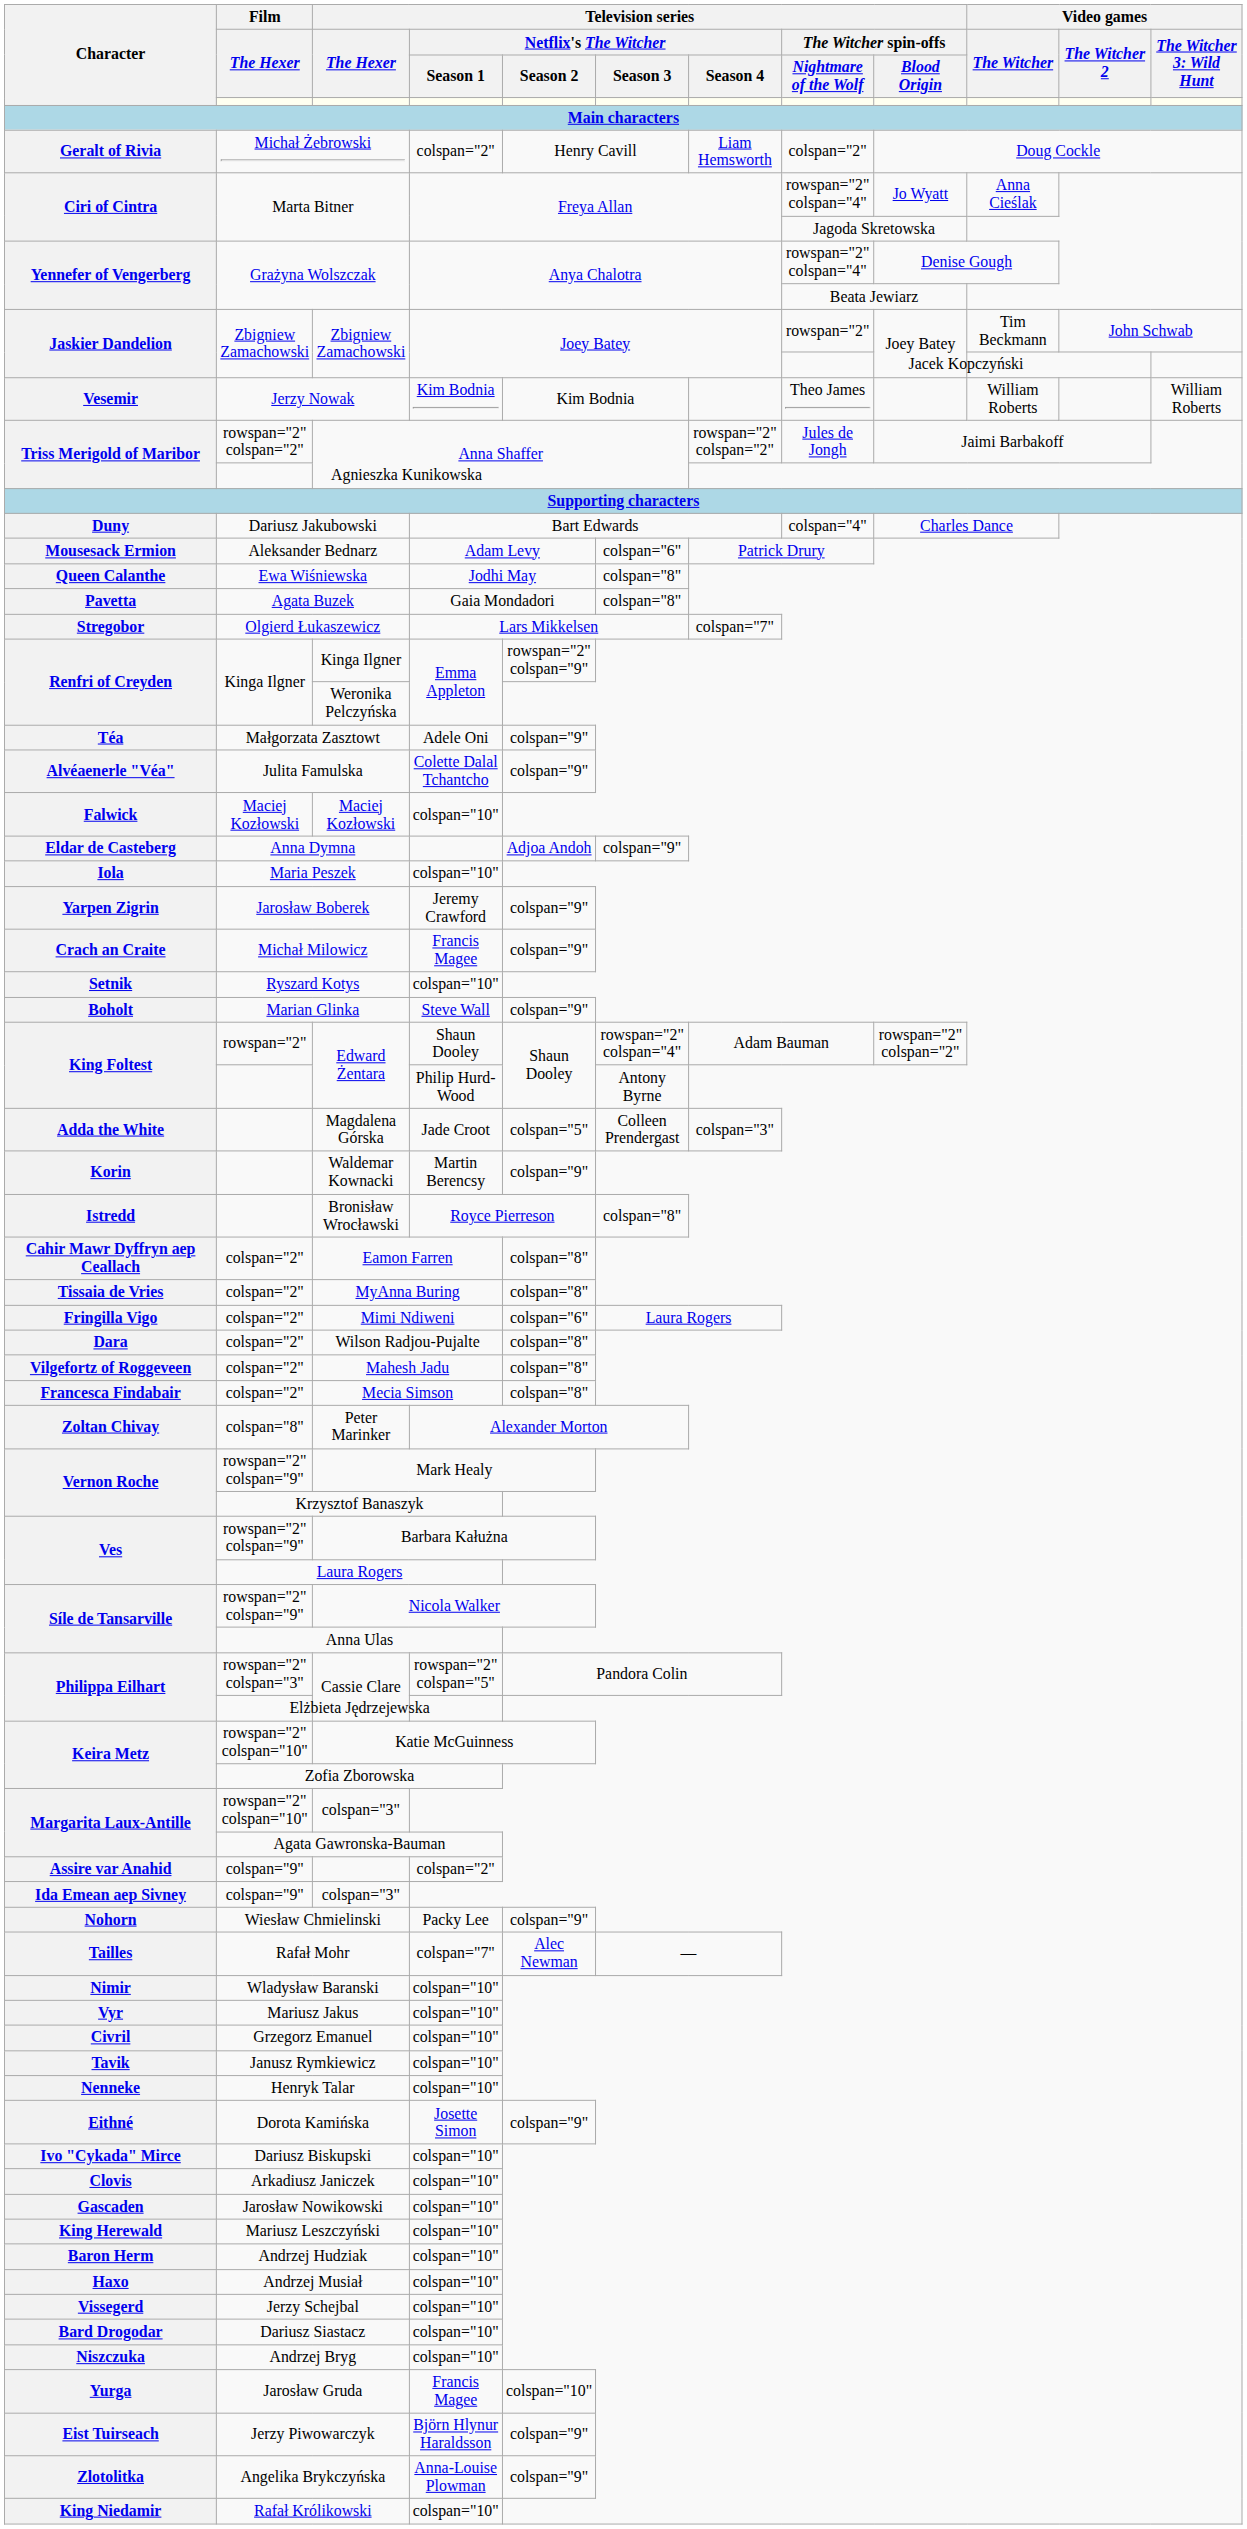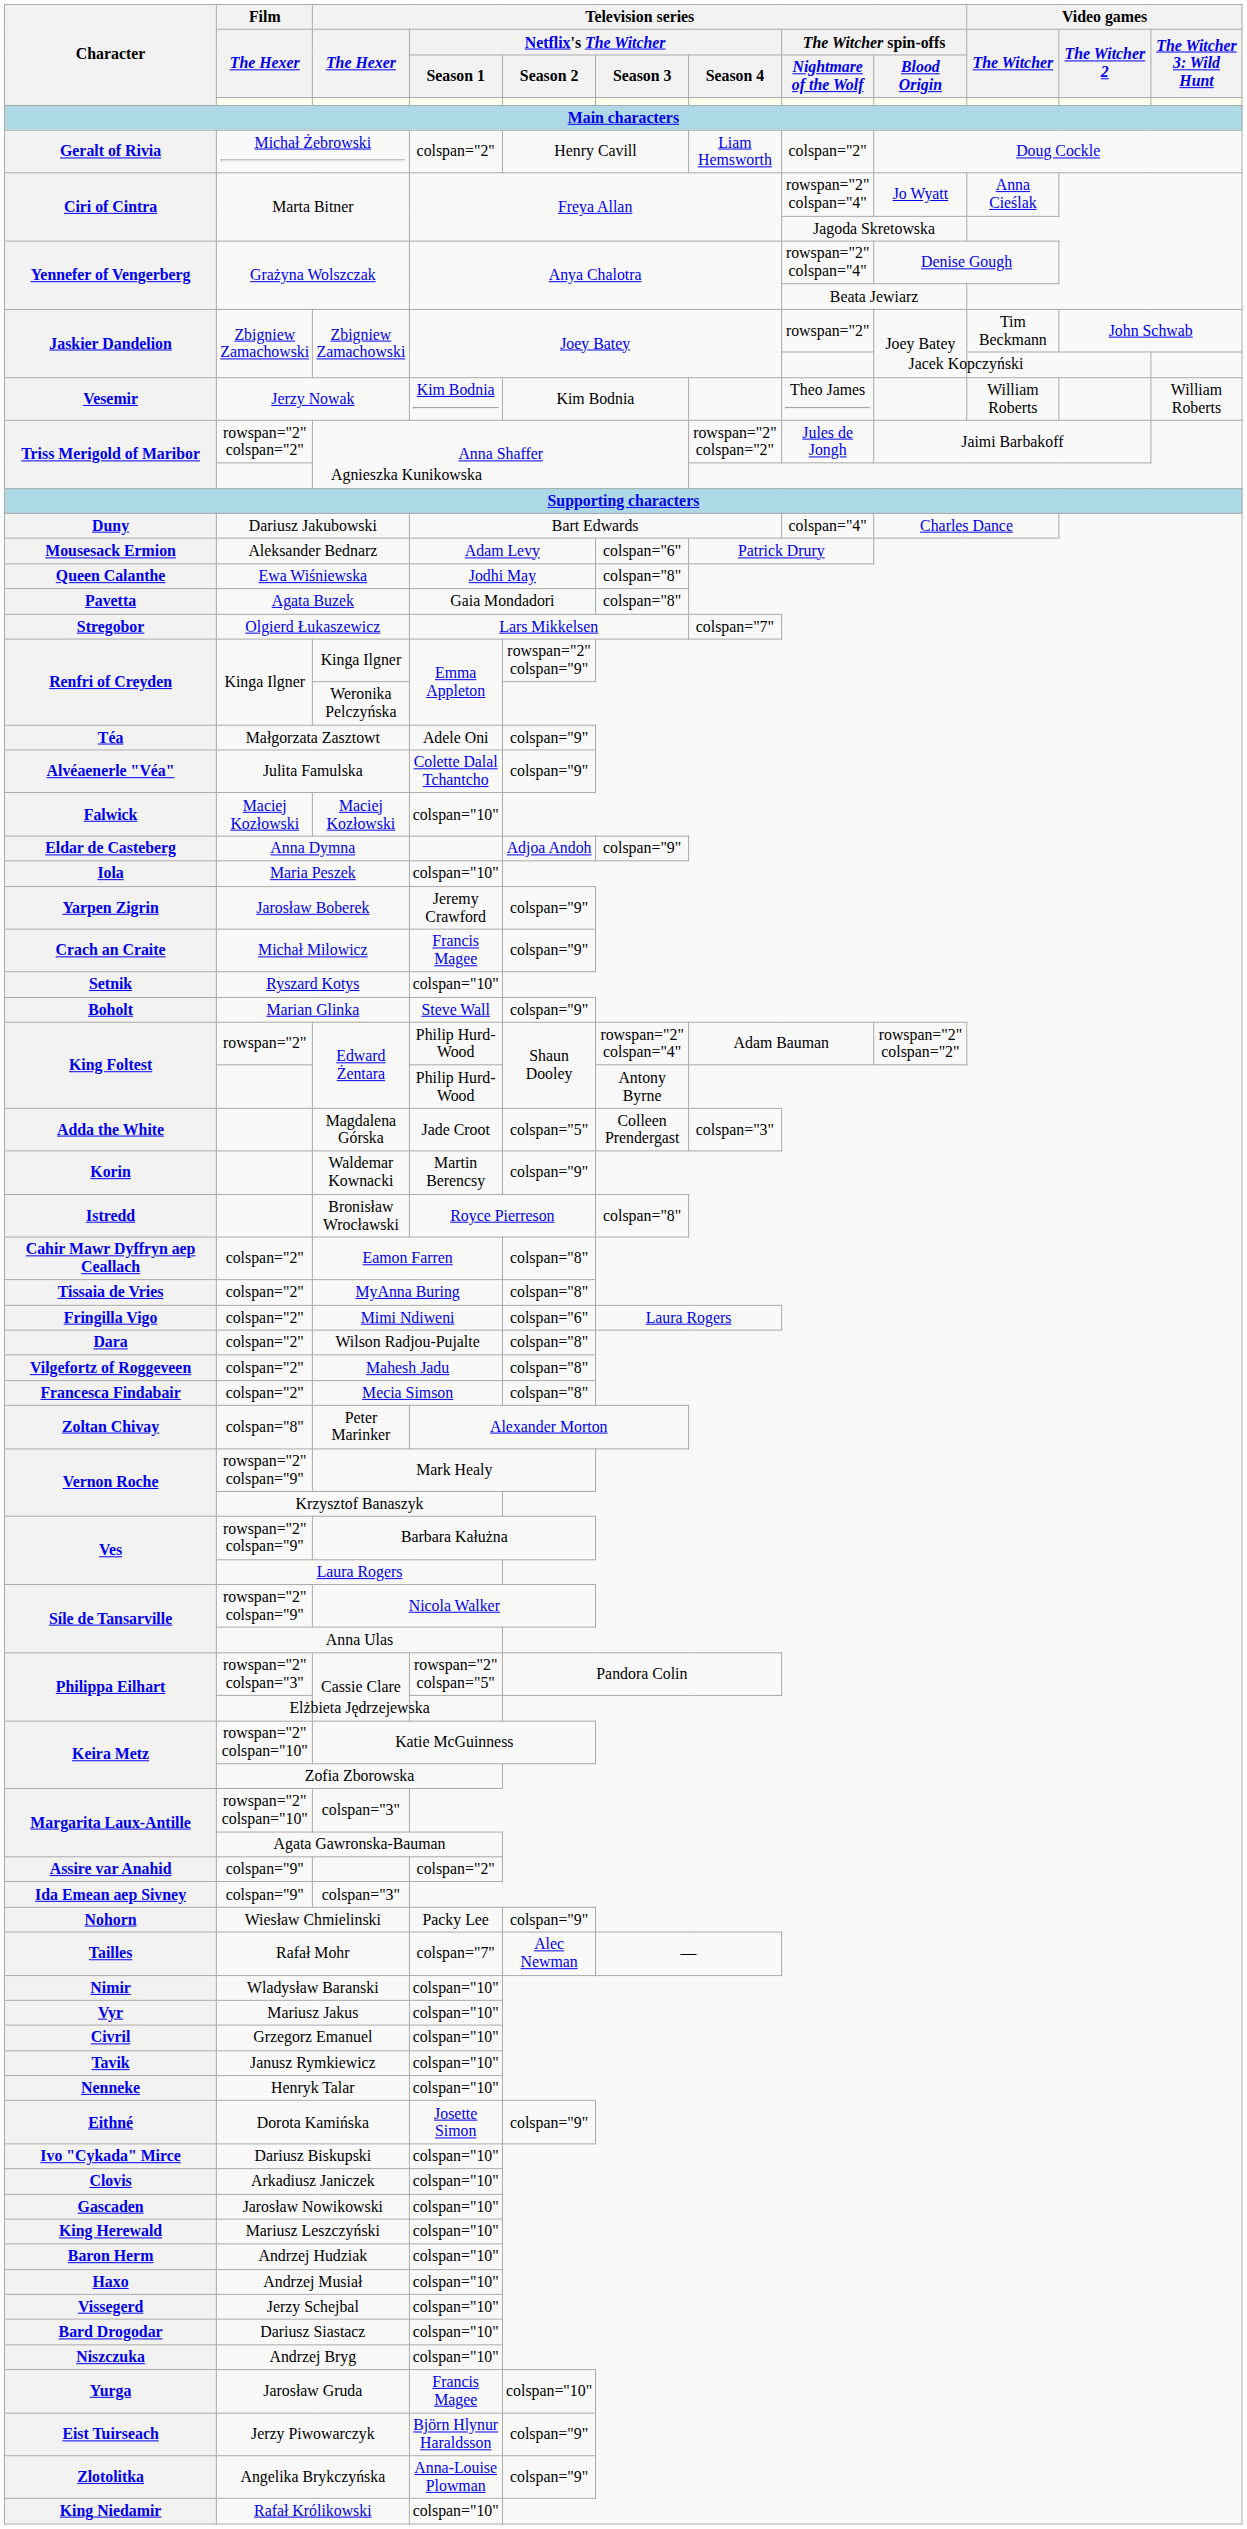(456, 1043) Shaun Dooley -> (456, 1043) Philip Hurd-Wood
